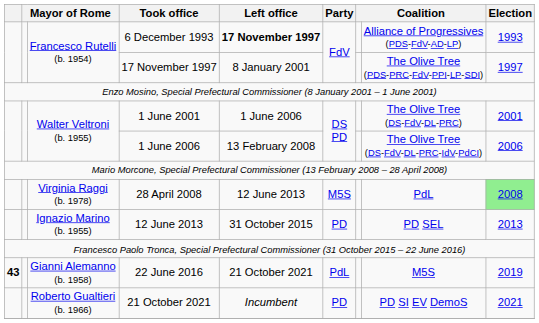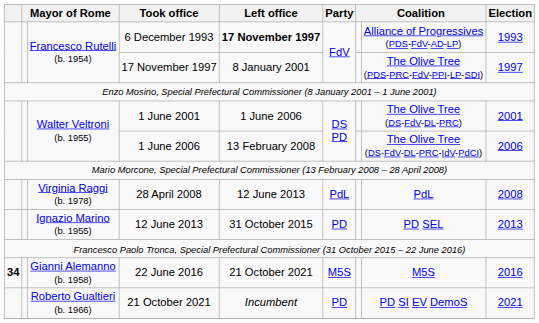(339, 194) M5S -> (339, 194) PdL
(510, 194) lightgreen background -> (510, 194) no background
(13, 272) 43 -> (13, 272) 34
(339, 272) PdL -> (339, 272) M5S
(510, 272) 2019 -> (510, 272) 2016
